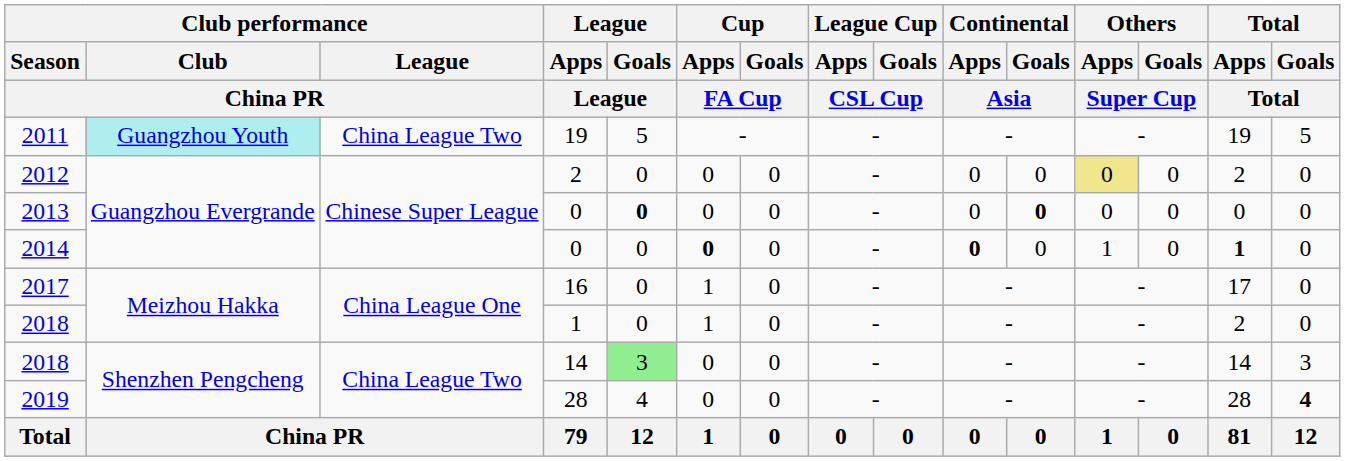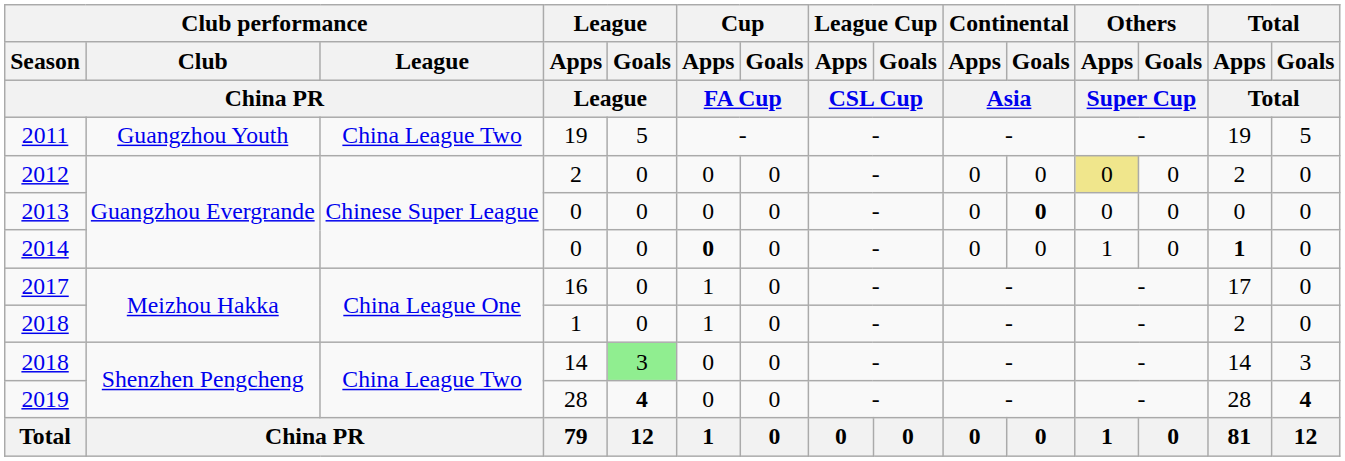(203, 135) paleturquoise background -> (203, 135) no background
(642, 211) bold -> (642, 211) normal
(975, 248) bold -> (975, 248) normal
(642, 398) normal -> (642, 398) bold
